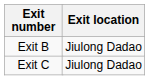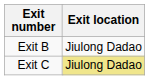(104, 65) no background -> (104, 65) khaki background
